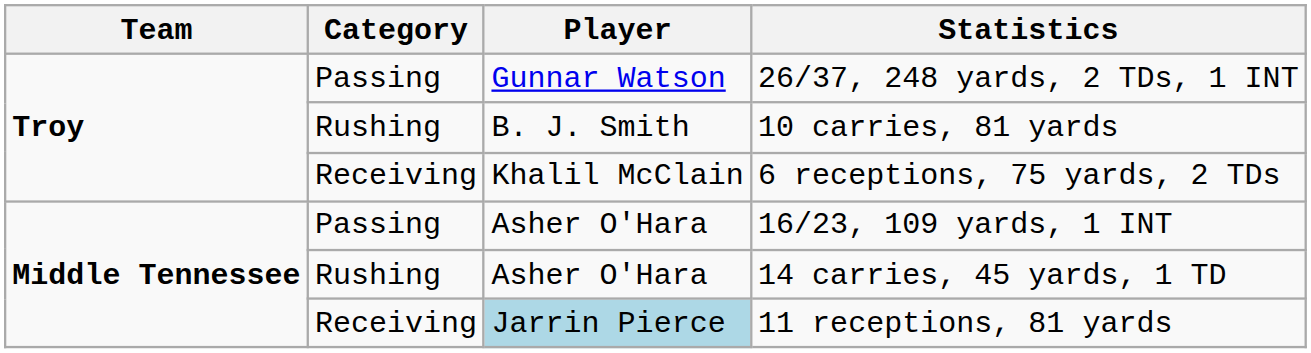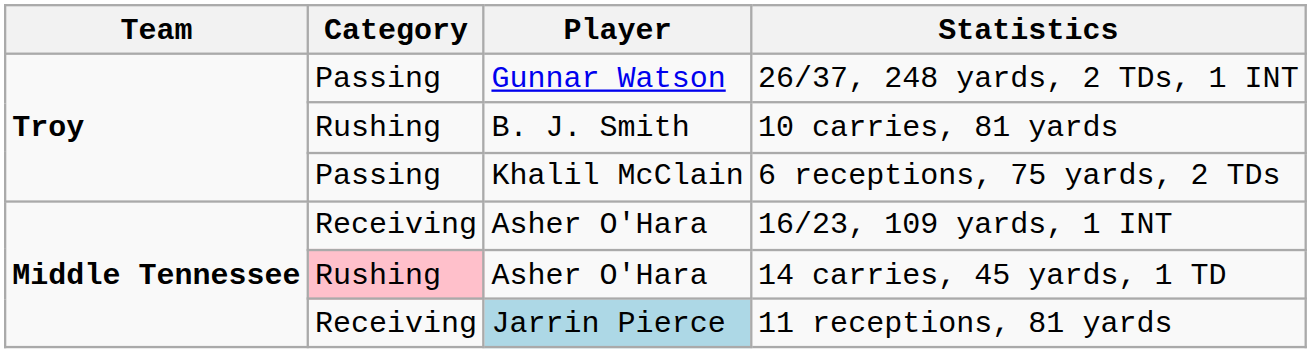(396, 176) Receiving -> (378, 176) Passing
(378, 225) Passing -> (396, 225) Receiving
(378, 274) no background -> (378, 274) pink background
